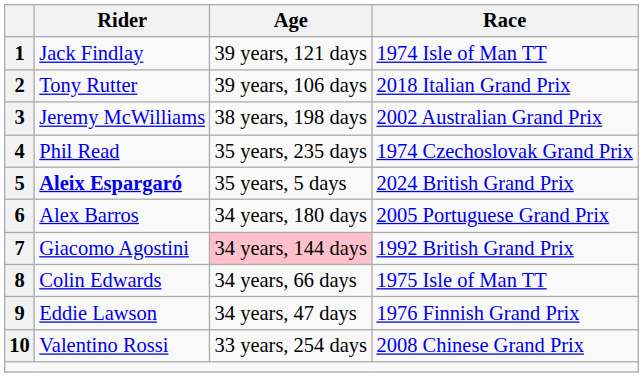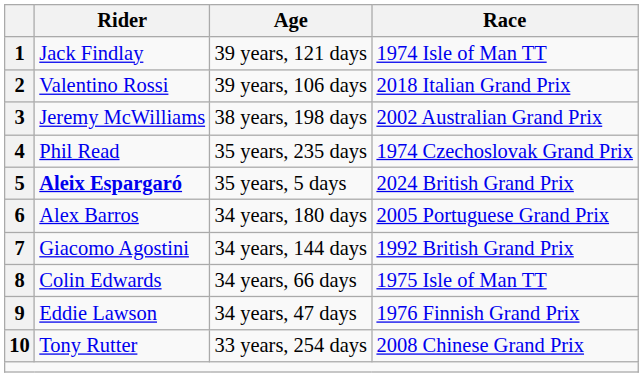(88, 85) Tony Rutter -> (104, 85) Valentino Rossi
(291, 248) pink background -> (291, 248) no background
(104, 345) Valentino Rossi -> (88, 345) Tony Rutter
